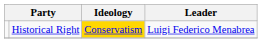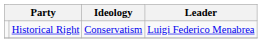(113, 29) gold background -> (113, 29) no background
